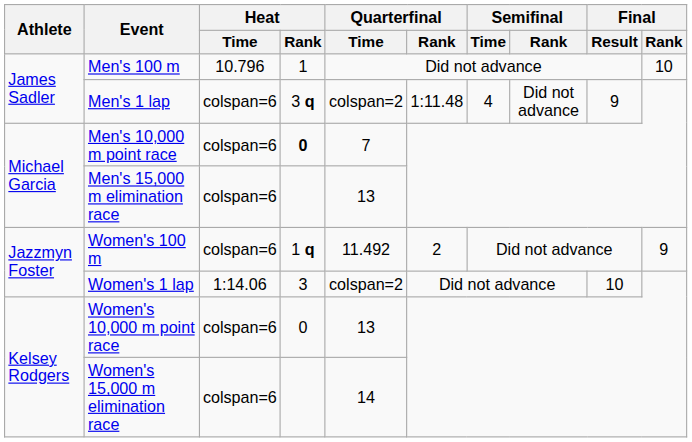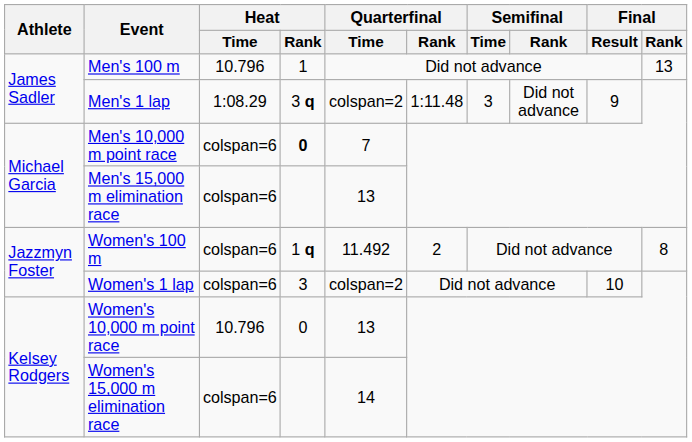(664, 67) 10 -> (664, 67) 13
(240, 102) colspan=6 -> (240, 102) 1:08.29
(488, 102) 4 -> (488, 102) 3
(664, 250) 9 -> (664, 250) 8
(240, 284) 1:14.06 -> (240, 284) colspan=6
(240, 328) colspan=6 -> (240, 328) 10.796
